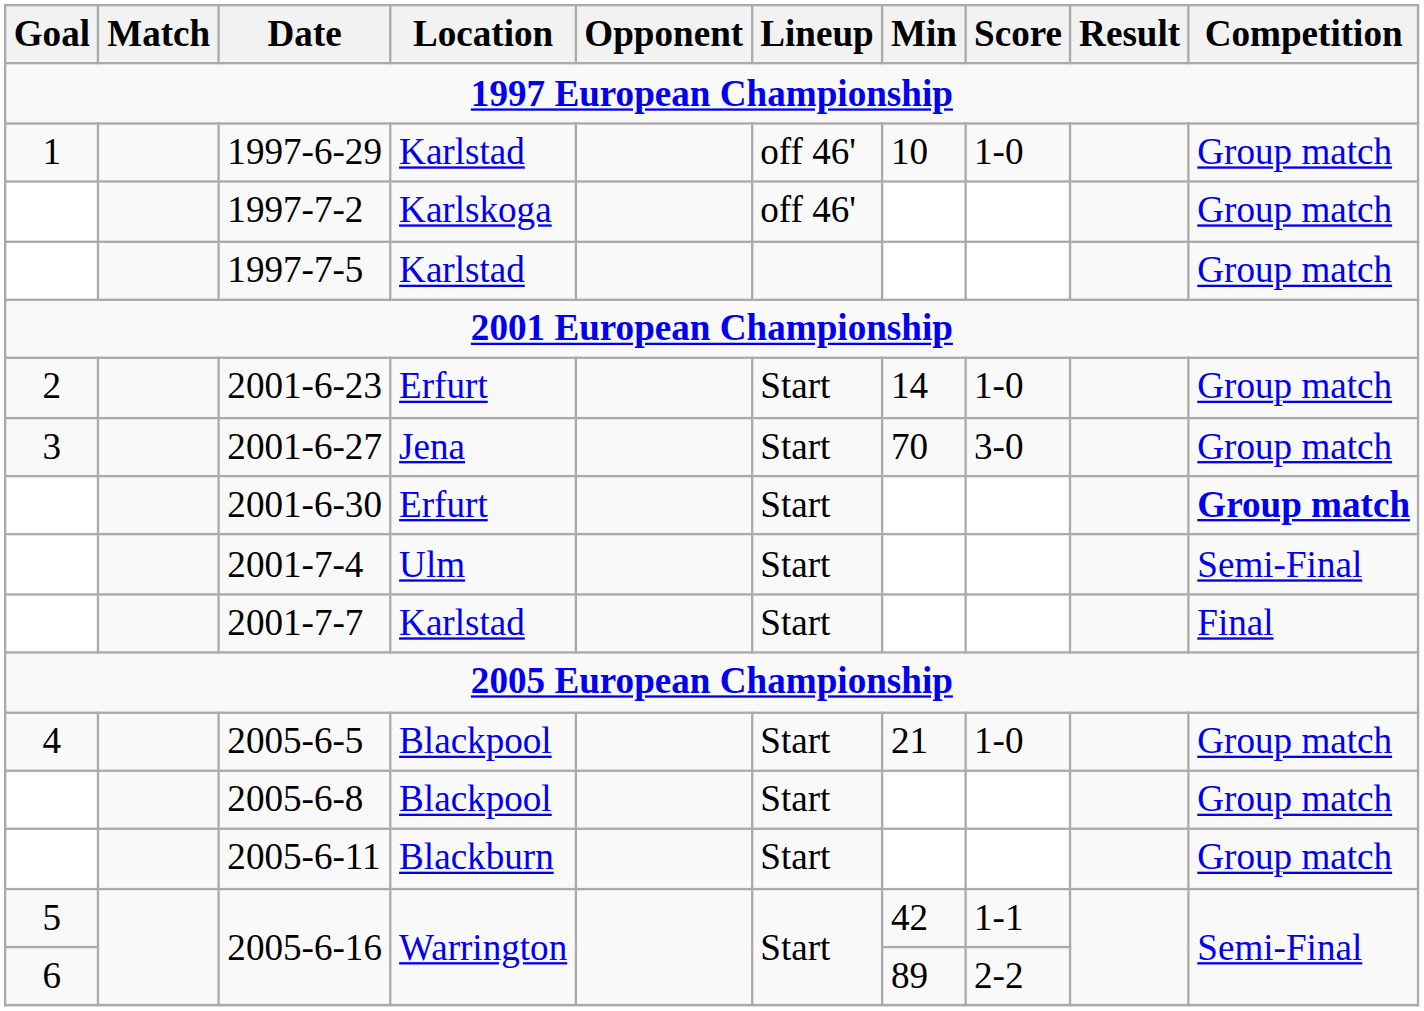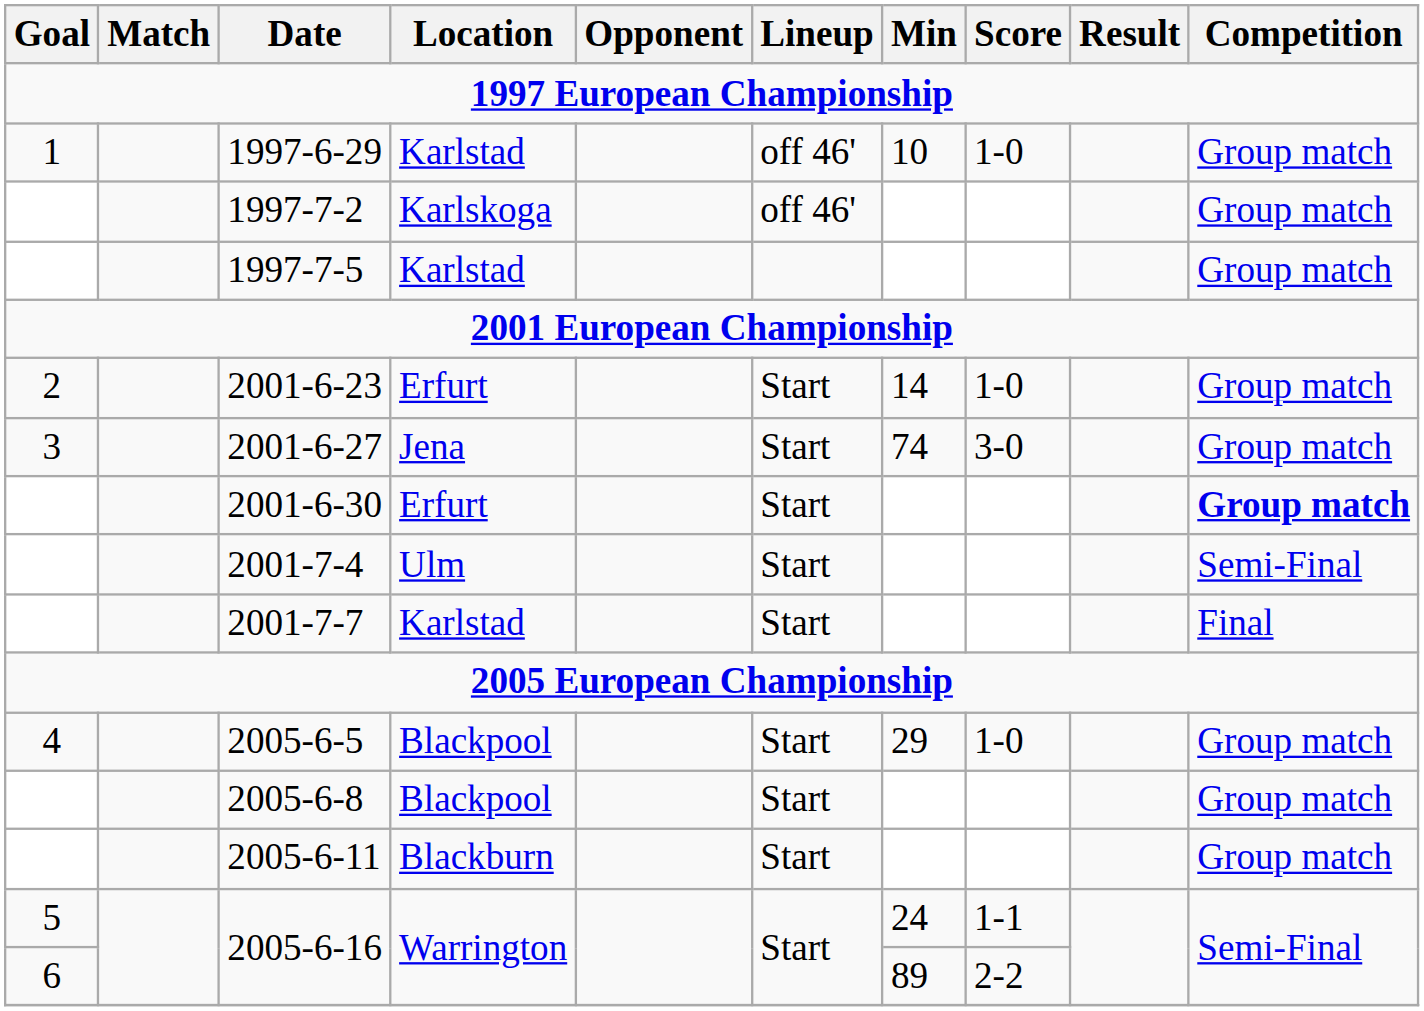(909, 446) 70 -> (909, 446) 74
(909, 740) 21 -> (909, 740) 29
(909, 916) 42 -> (909, 916) 24
